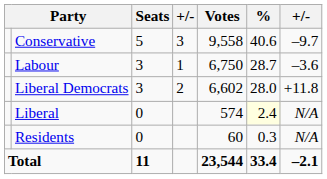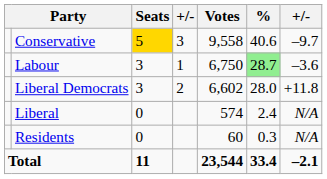(139, 40) no background -> (139, 40) gold background
(263, 64) no background -> (263, 64) lightgreen background
(267, 112) lightyellow background -> (267, 112) no background
